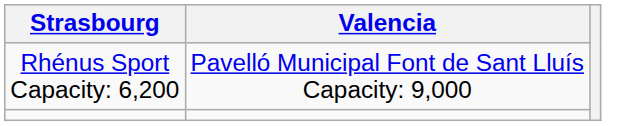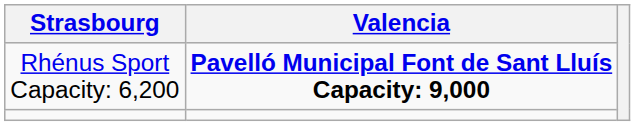(387, 76) normal -> (401, 76) bold
